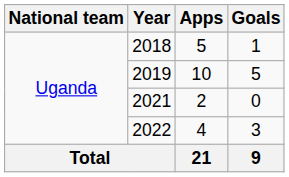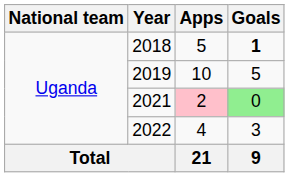(256, 46) normal -> (256, 46) bold
(201, 102) no background -> (201, 102) pink background
(256, 102) no background -> (256, 102) lightgreen background
